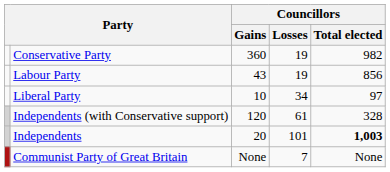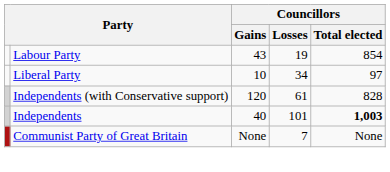- row: (62, 55)
(373, 75) 856 -> (373, 55) 854
(373, 116) 328 -> (373, 95) 828
(260, 136) 20 -> (260, 116) 40
